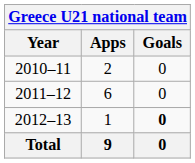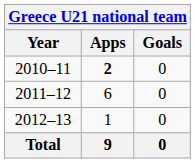(108, 68) normal -> (108, 68) bold
(162, 119) bold -> (162, 119) normal
